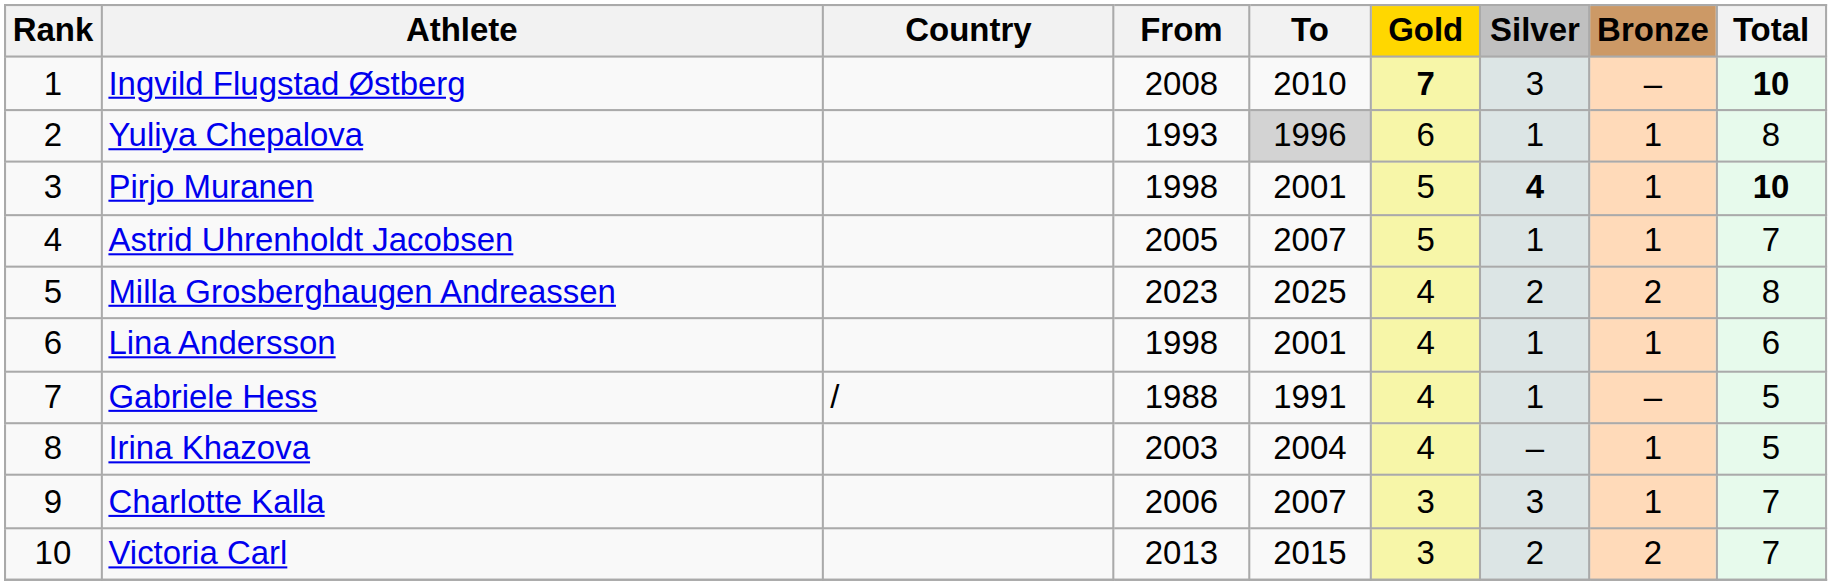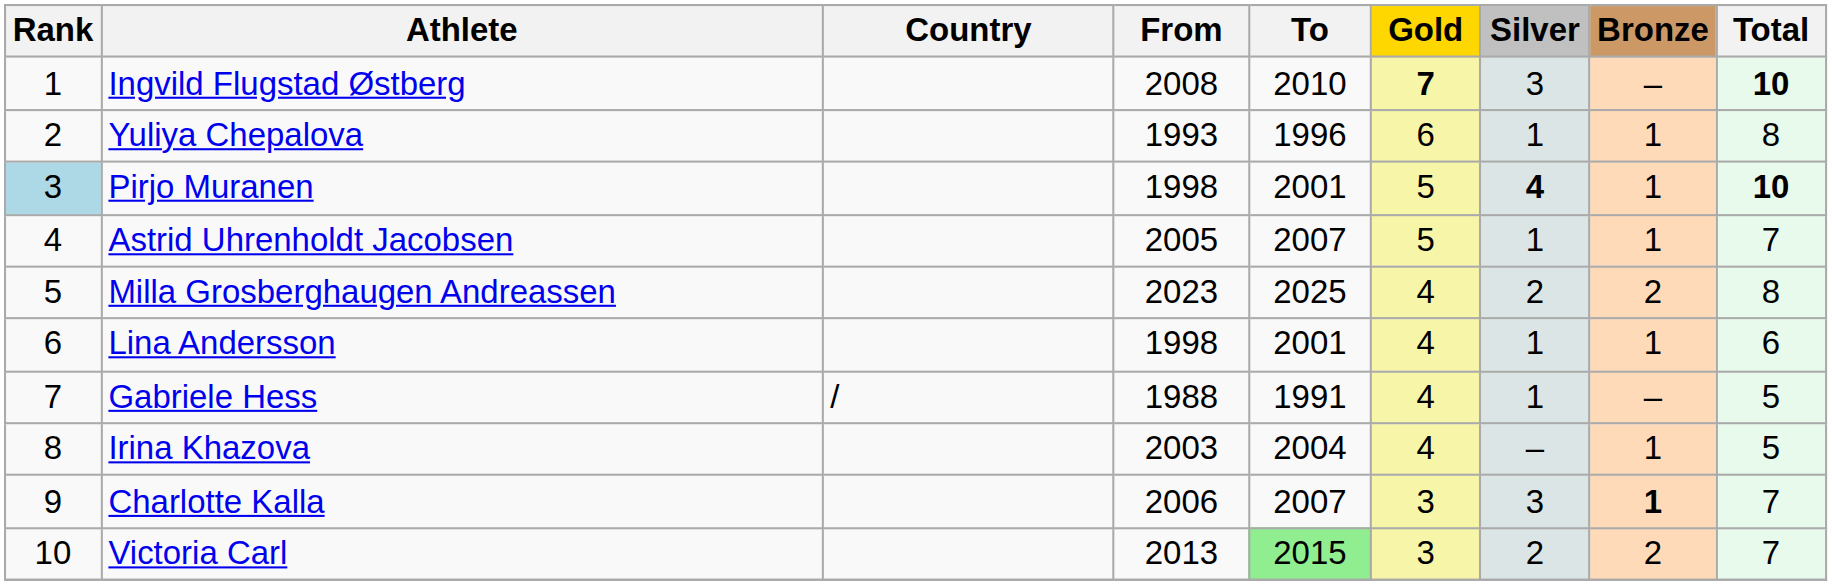(1310, 135) lightgrey background -> (1310, 135) no background
(53, 187) no background -> (53, 187) lightblue background
(1653, 501) normal -> (1653, 501) bold
(1310, 553) no background -> (1310, 553) lightgreen background
